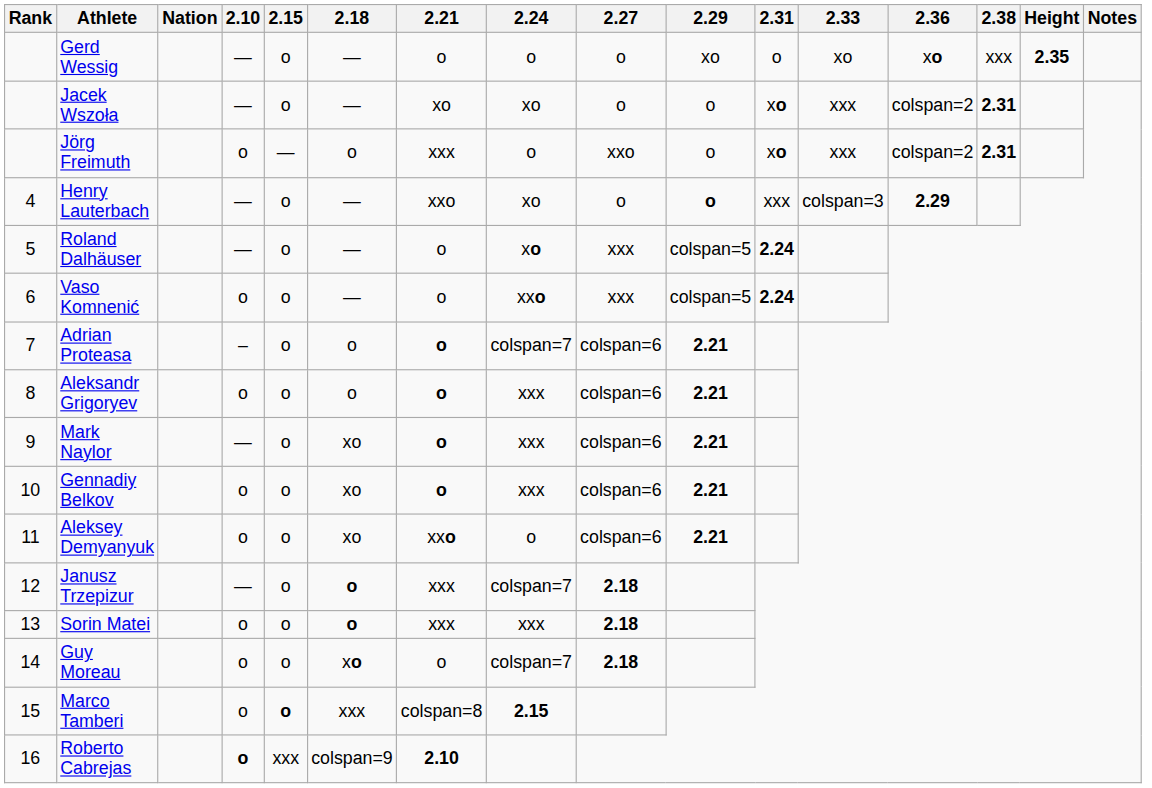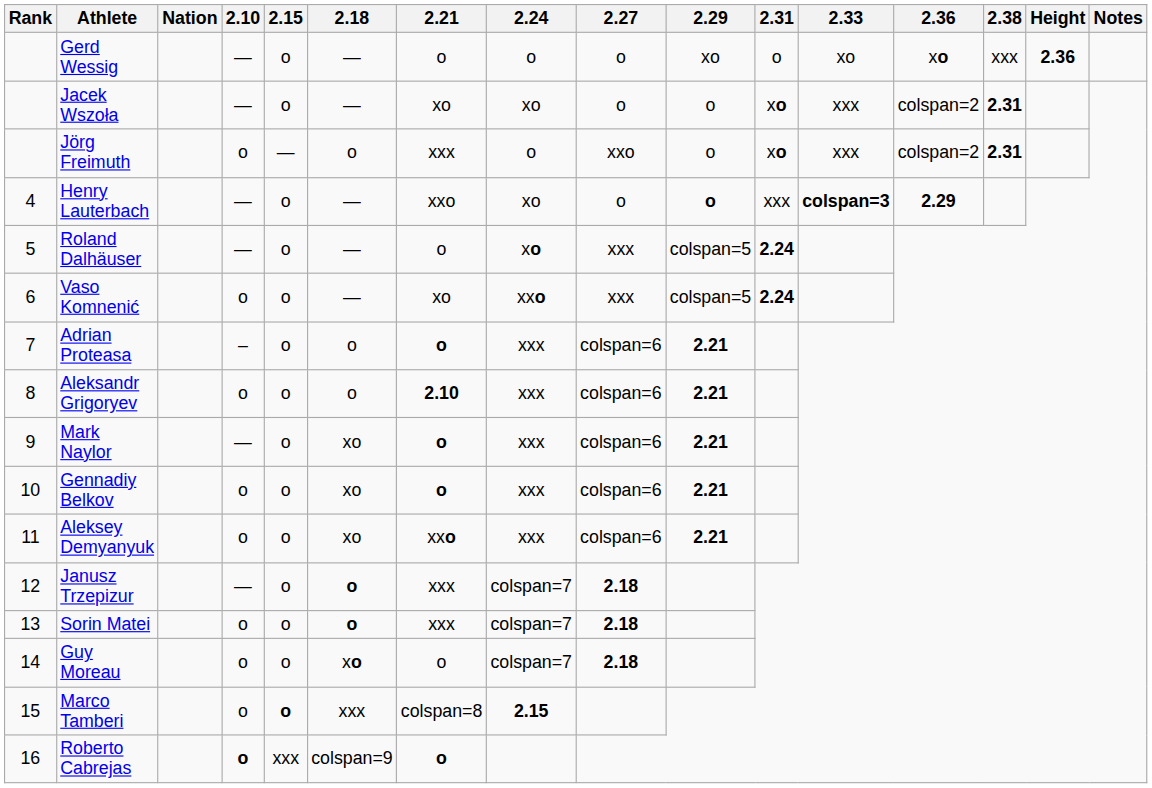(1052, 56) 2.35 -> (1058, 56) 2.36
(843, 201) normal -> (846, 201) bold
(442, 297) o -> (442, 297) xo
(531, 345) colspan=7 -> (531, 345) xxx
(442, 393) o -> (442, 393) 2.10
(531, 538) o -> (531, 538) xxx
(531, 624) xxx -> (531, 624) colspan=7
(442, 758) 2.10 -> (442, 758) o
